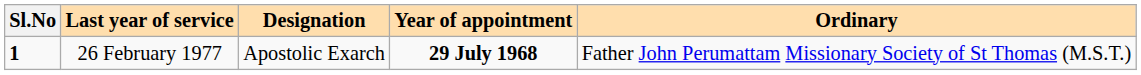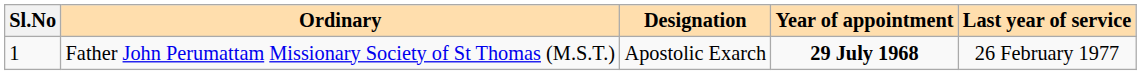columns swapped: (856, 20) <-> (150, 20)
(14, 52) bold -> (14, 52) normal
